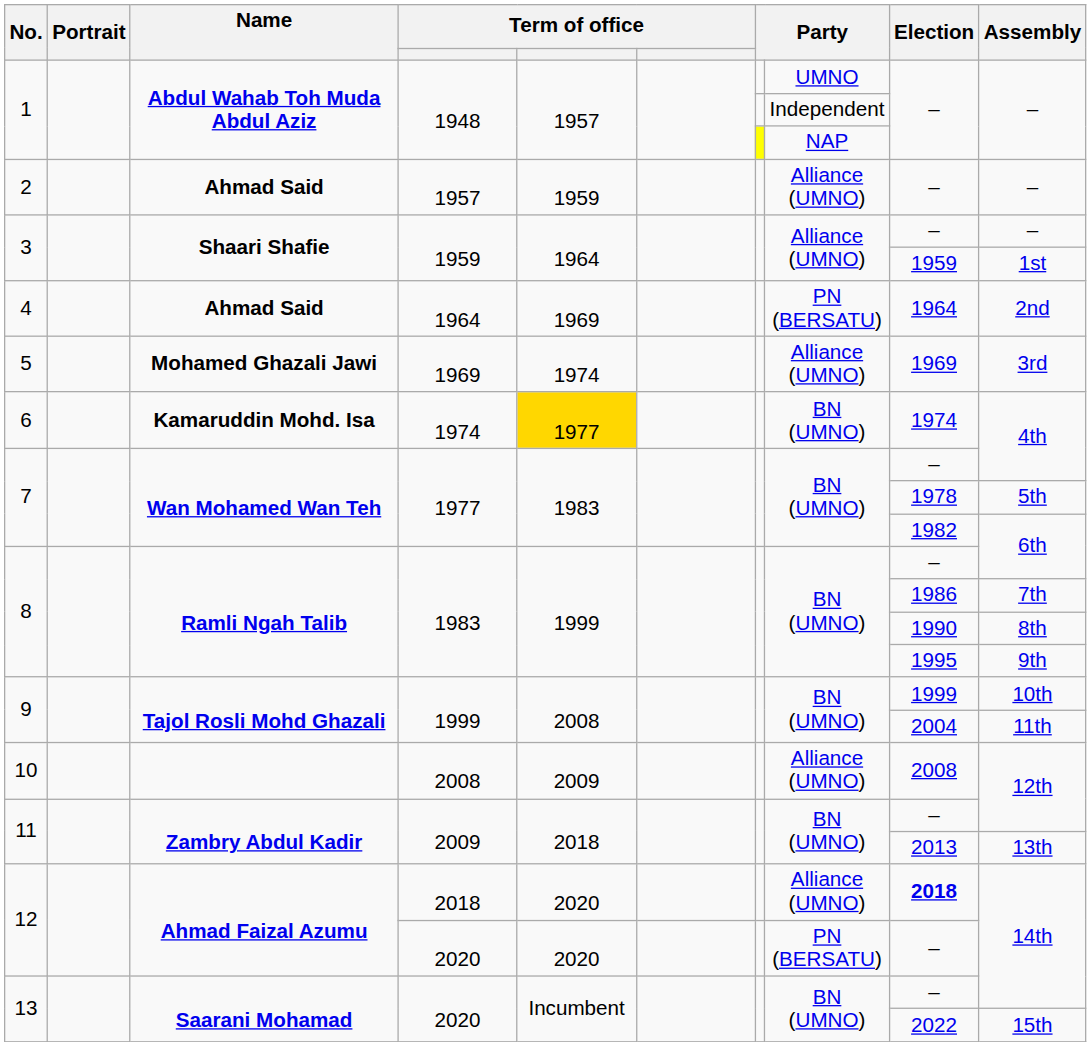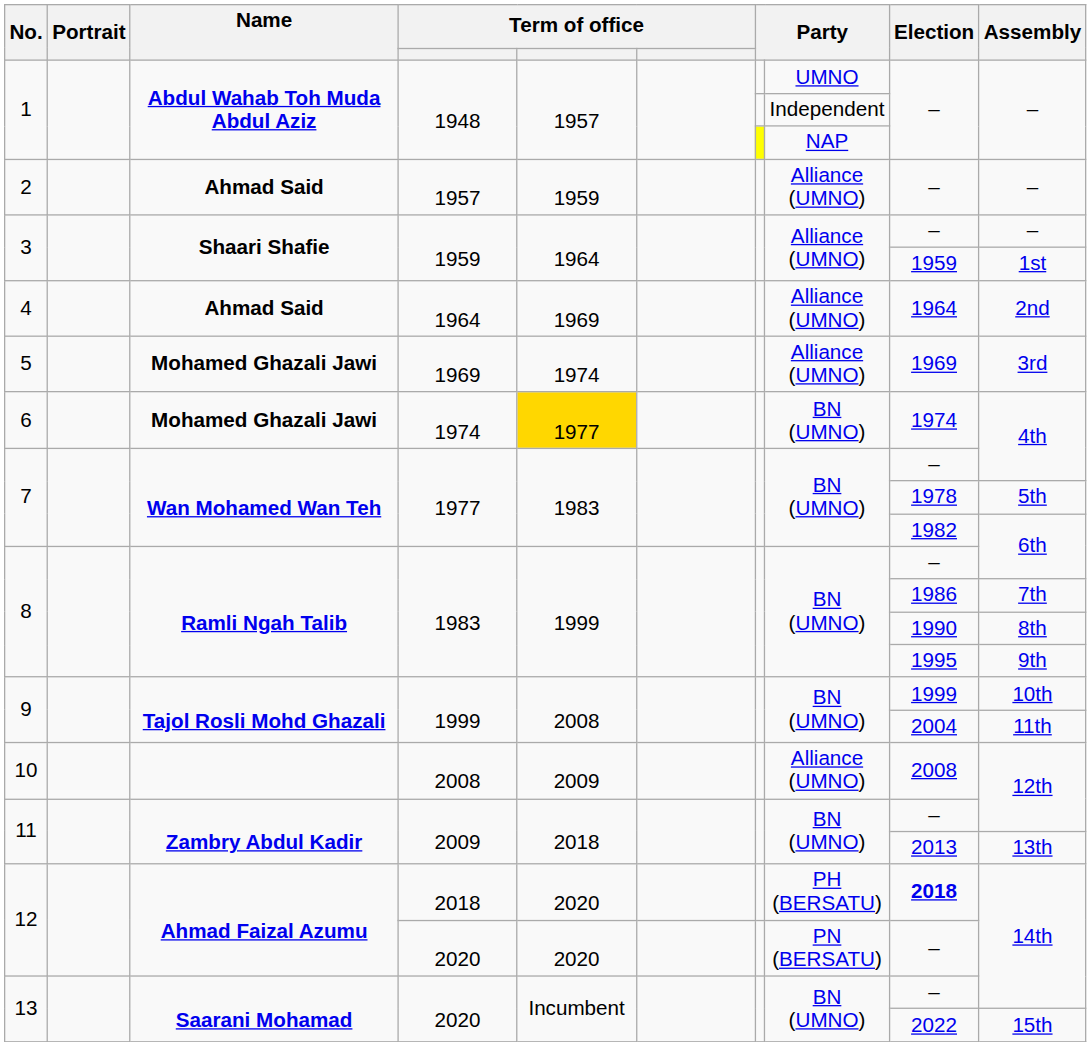(827, 308) PN (BERSATU) -> (827, 308) Alliance (UMNO)
(264, 419) Kamaruddin Mohd. Isa -> (264, 419) Mohamed Ghazali Jawi
(827, 891) Alliance (UMNO) -> (827, 891) PH (BERSATU)
